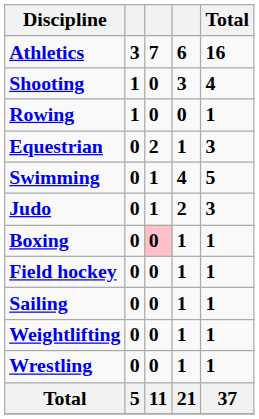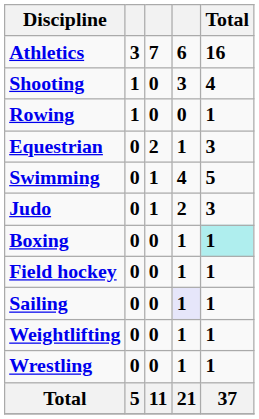(154, 240) pink background -> (154, 240) no background
(211, 240) no background -> (211, 240) paleturquoise background
(182, 303) no background -> (182, 303) lavender background
